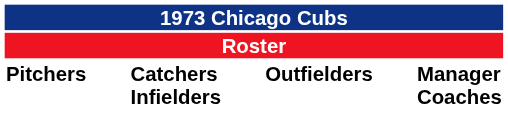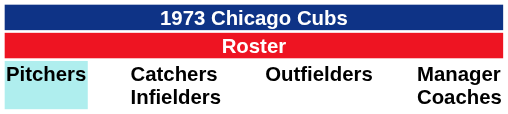(46, 74) no background -> (46, 74) paleturquoise background
